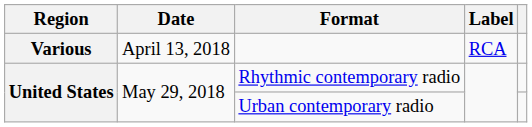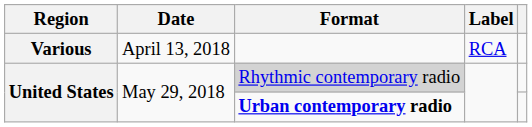(349, 77) no background -> (349, 77) lightgrey background
(336, 106) normal -> (345, 106) bold
